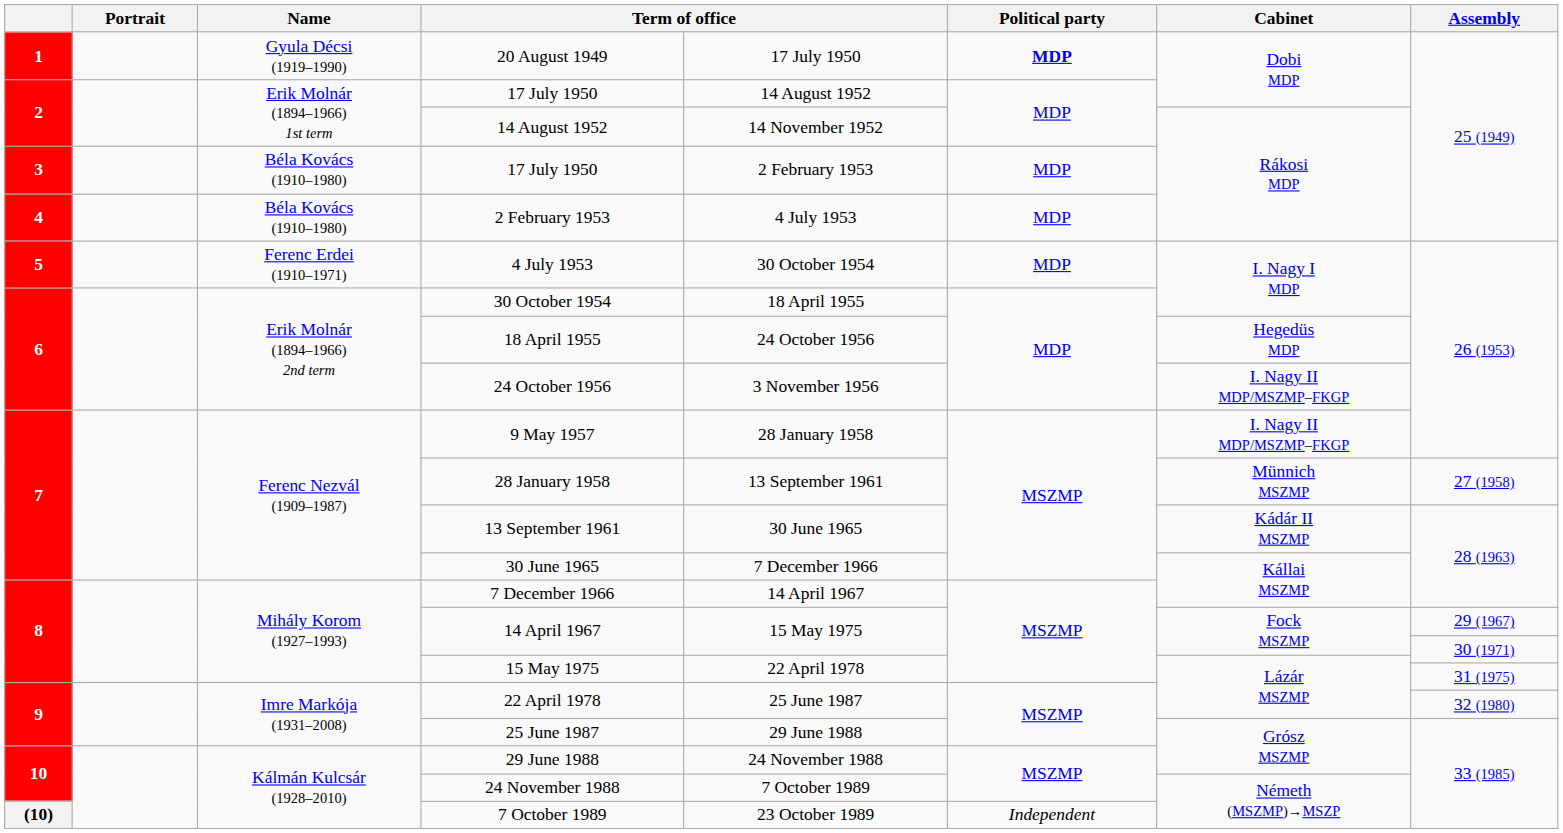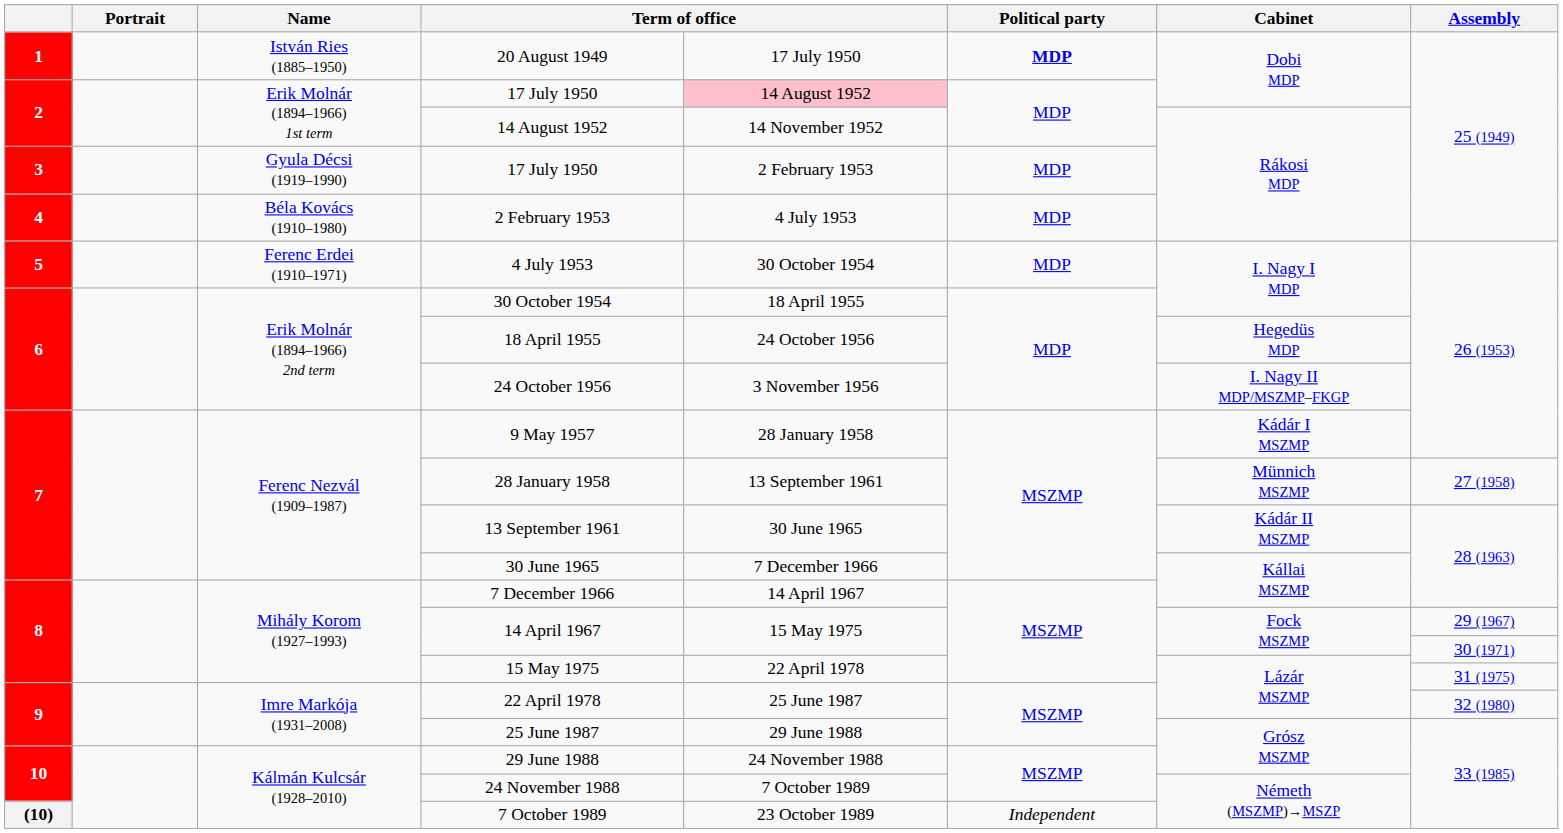(309, 55) Gyula Décsi (1919–1990) -> (309, 55) István Ries (1885–1950)
(816, 93) no background -> (816, 93) pink background
(309, 169) Béla Kovács (1910–1980) -> (309, 169) Gyula Décsi (1919–1990)
(1284, 434) I. Nagy II MDP/MSZMP–FKGP -> (1284, 434) Kádár I MSZMP
